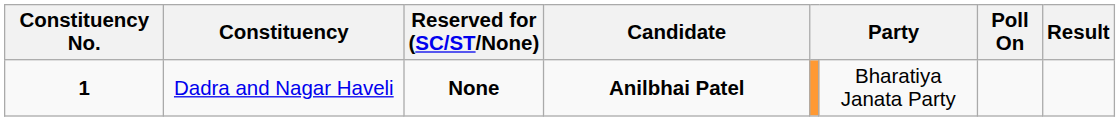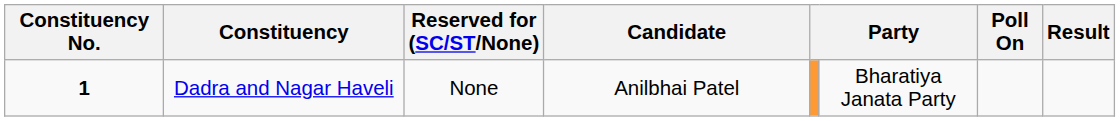(474, 87) bold -> (474, 87) normal
(677, 87) bold -> (677, 87) normal
